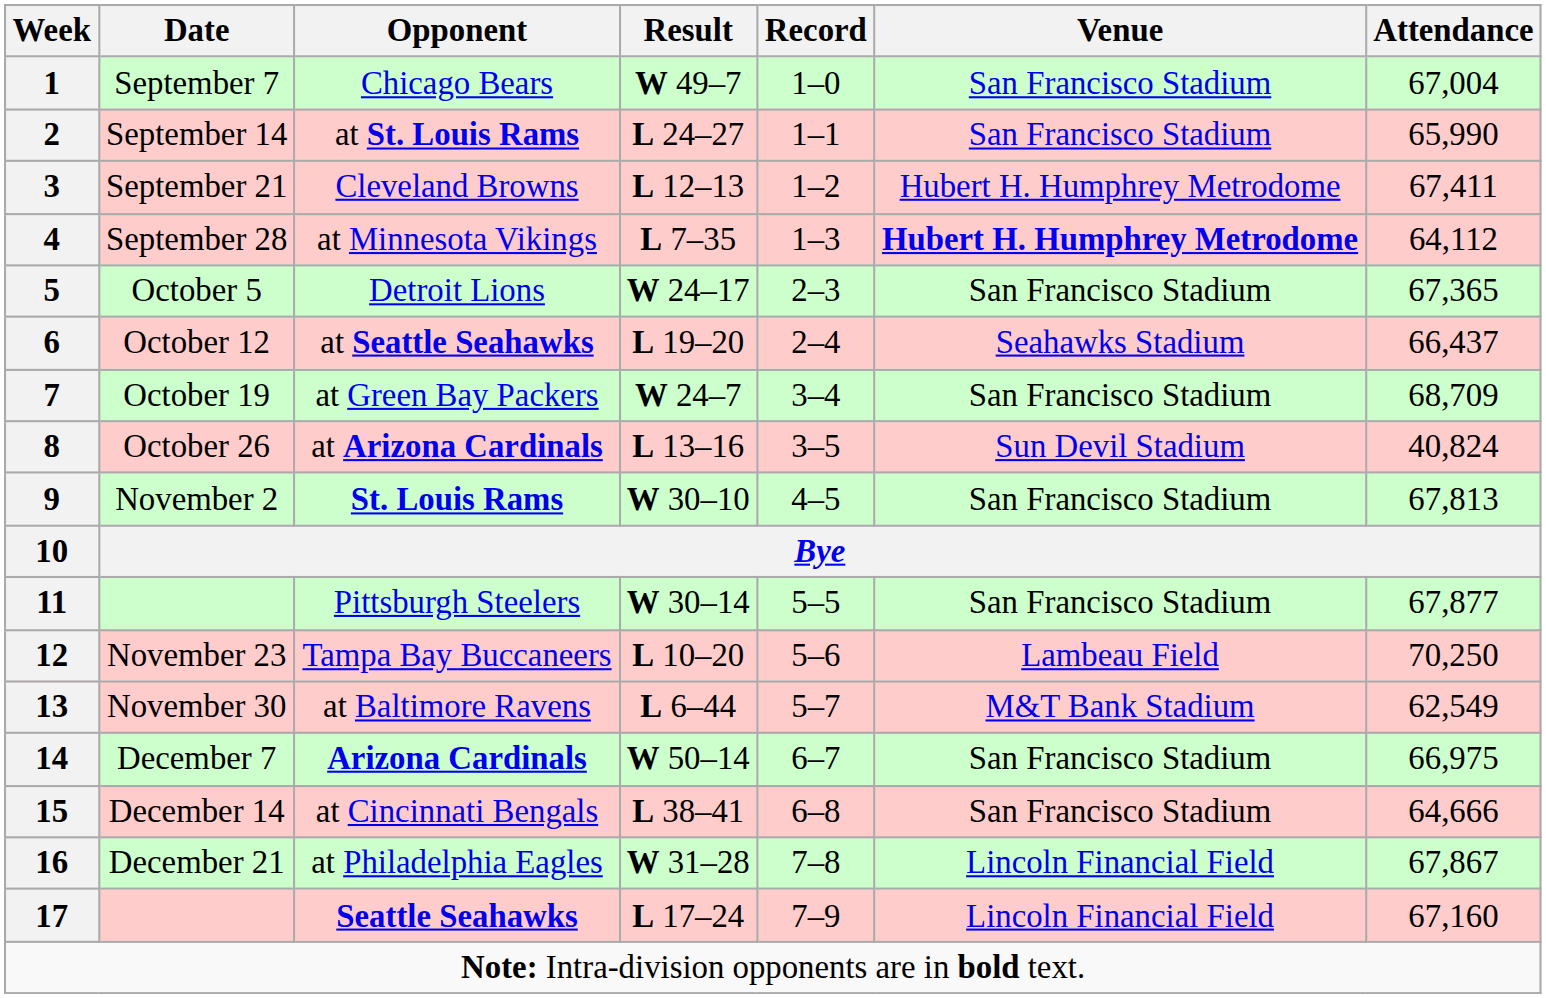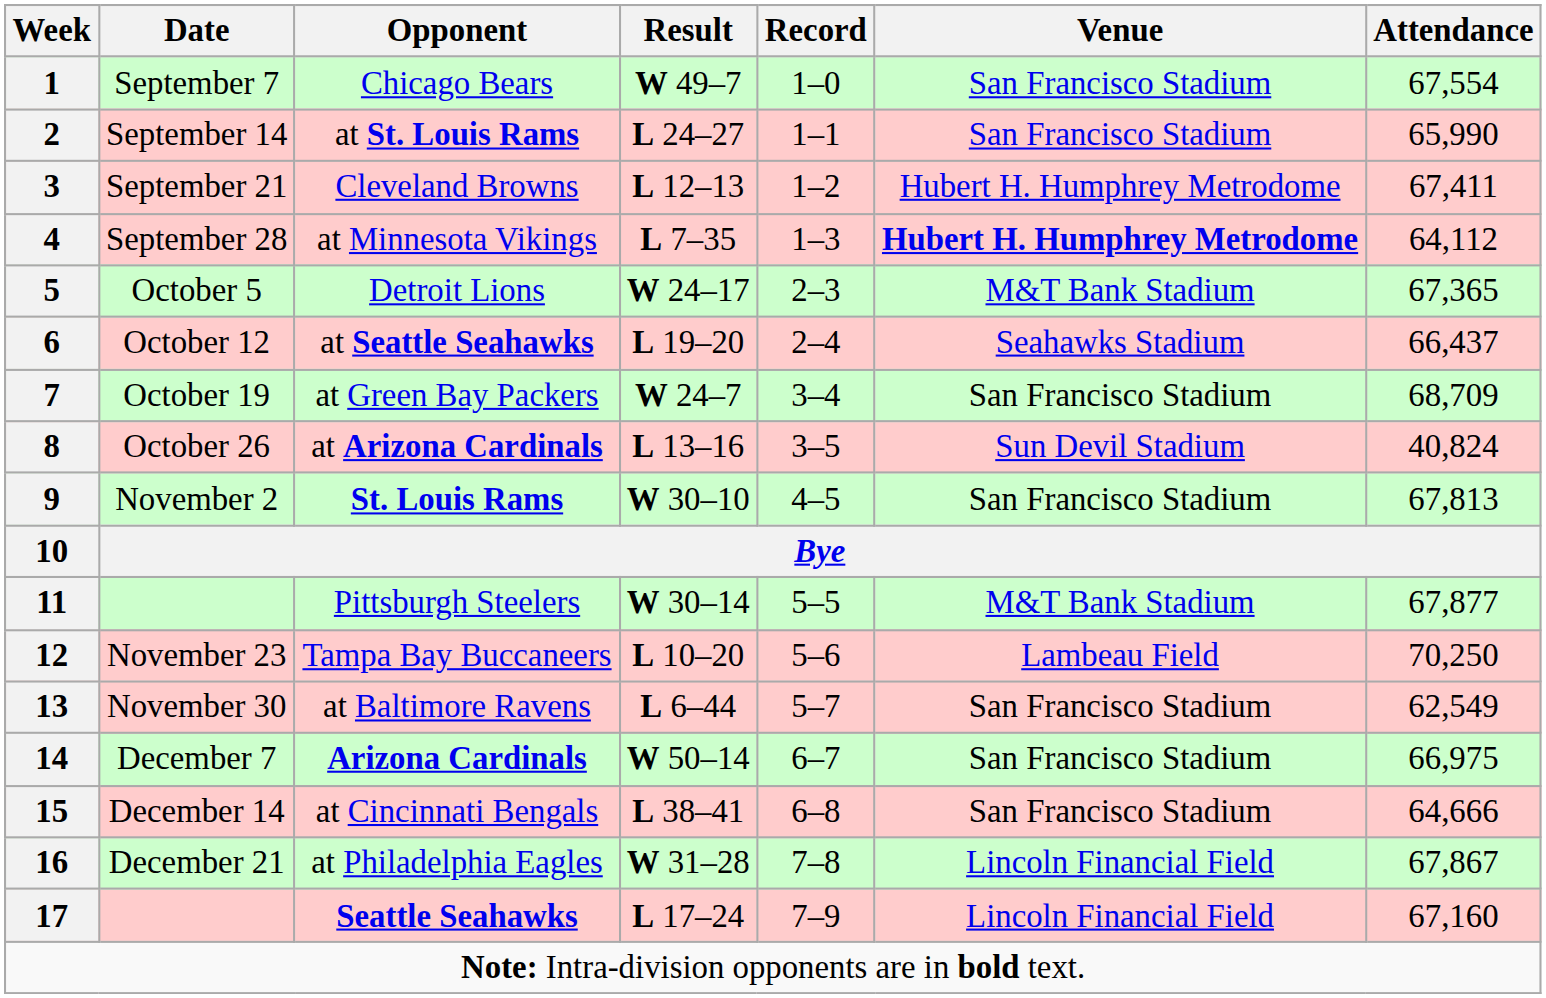(1453, 82) 67,004 -> (1453, 82) 67,554
(1120, 290) San Francisco Stadium -> (1120, 290) M&T Bank Stadium
(1120, 602) San Francisco Stadium -> (1120, 602) M&T Bank Stadium
(1120, 706) M&T Bank Stadium -> (1120, 706) San Francisco Stadium
